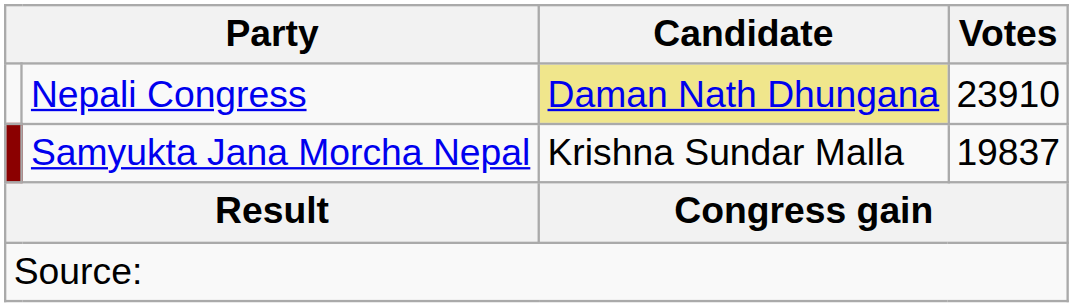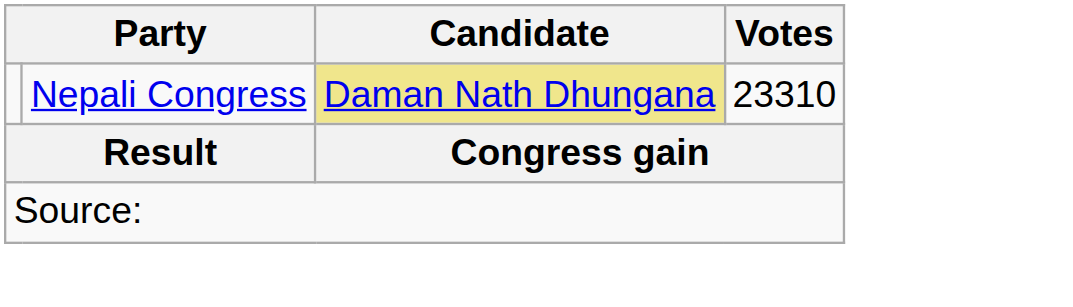(1008, 93) 23910 -> (784, 93) 23310
- row: (281, 152)
